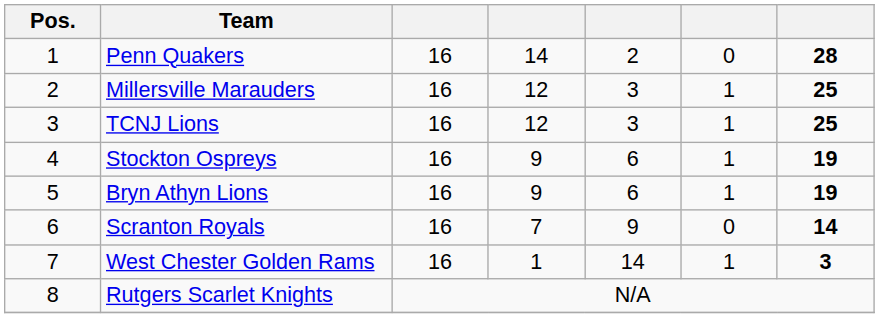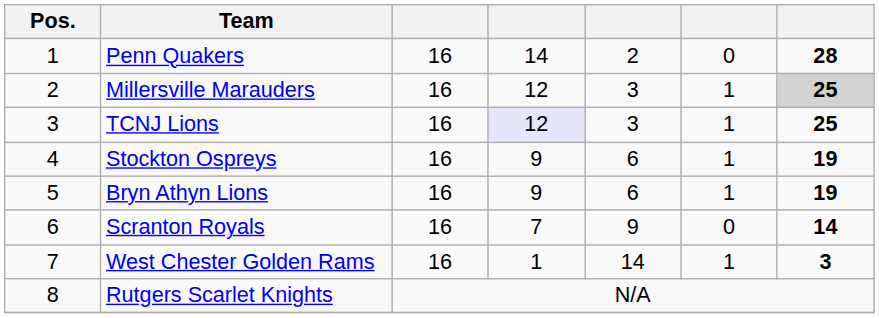(825, 90) no background -> (825, 90) lightgrey background
(536, 124) no background -> (536, 124) lavender background
